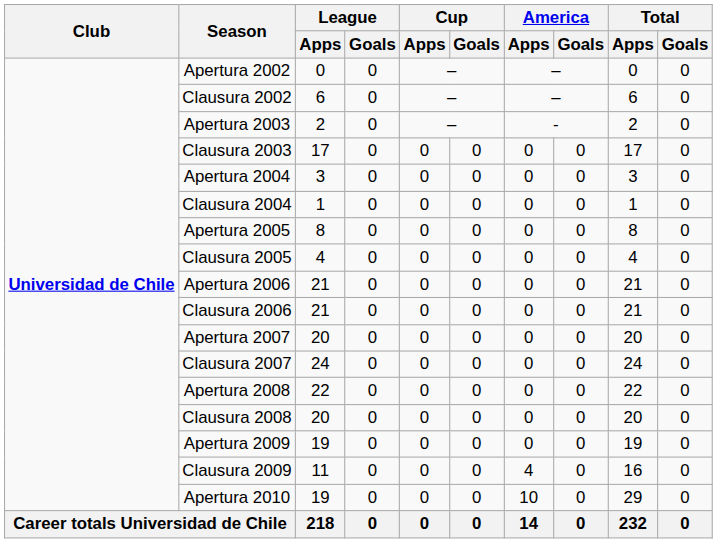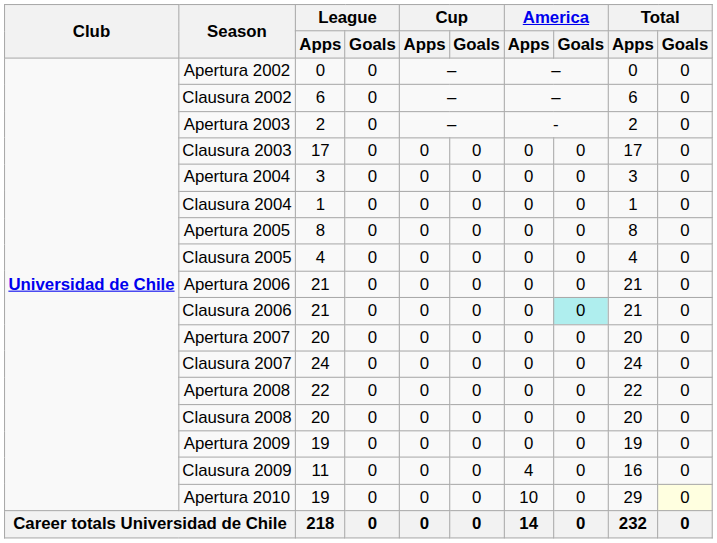(581, 310) no background -> (581, 310) paleturquoise background
(685, 497) no background -> (685, 497) lightyellow background
